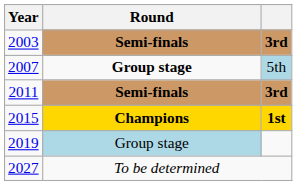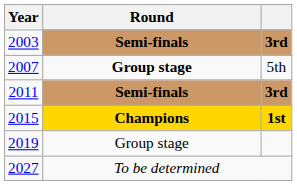(276, 67) lightblue background -> (276, 67) no background
(152, 143) lightblue background -> (152, 143) no background
